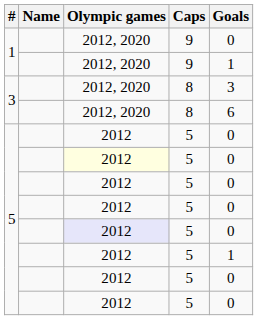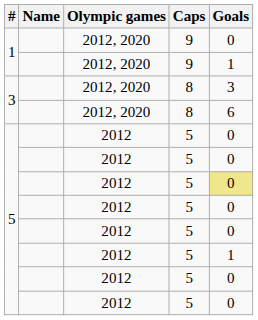(116, 159) lightyellow background -> (116, 159) no background
(231, 183) no background -> (231, 183) khaki background
(116, 231) lavender background -> (116, 231) no background
